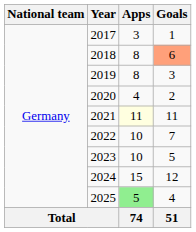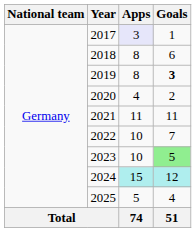(136, 34) no background -> (136, 34) lavender background
(172, 55) lightsalmon background -> (172, 55) no background
(172, 75) normal -> (172, 75) bold
(136, 116) lightyellow background -> (136, 116) no background
(172, 156) no background -> (172, 156) lightgreen background
(136, 177) no background -> (136, 177) paleturquoise background
(172, 177) no background -> (172, 177) paleturquoise background
(136, 197) lightgreen background -> (136, 197) no background
